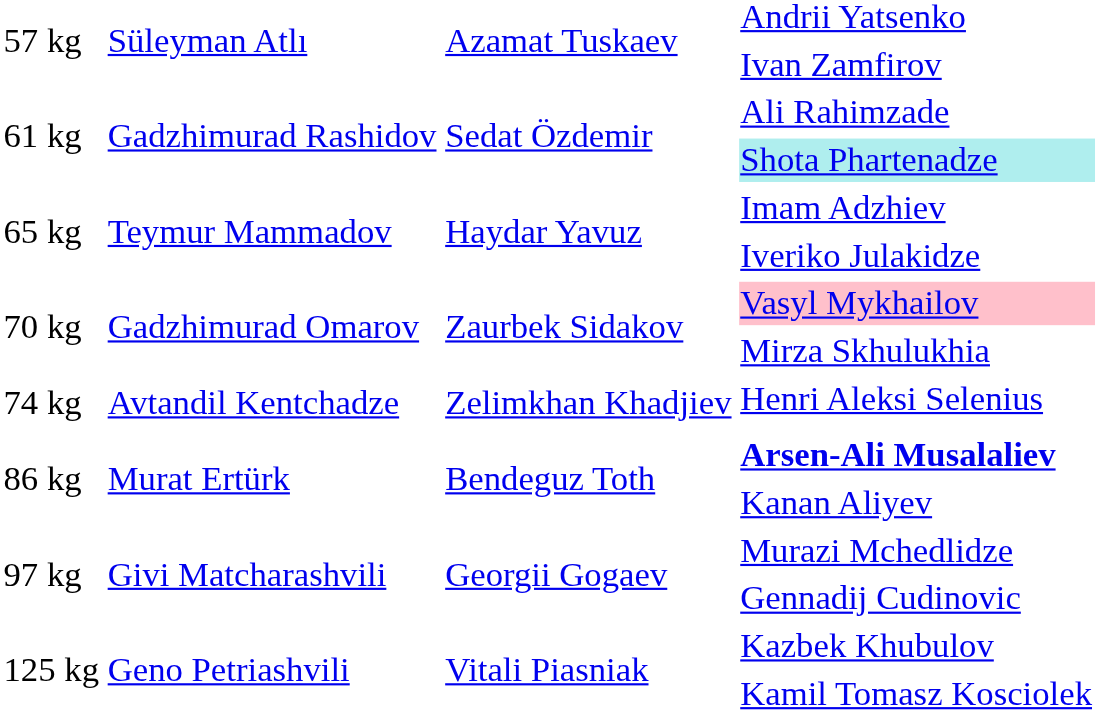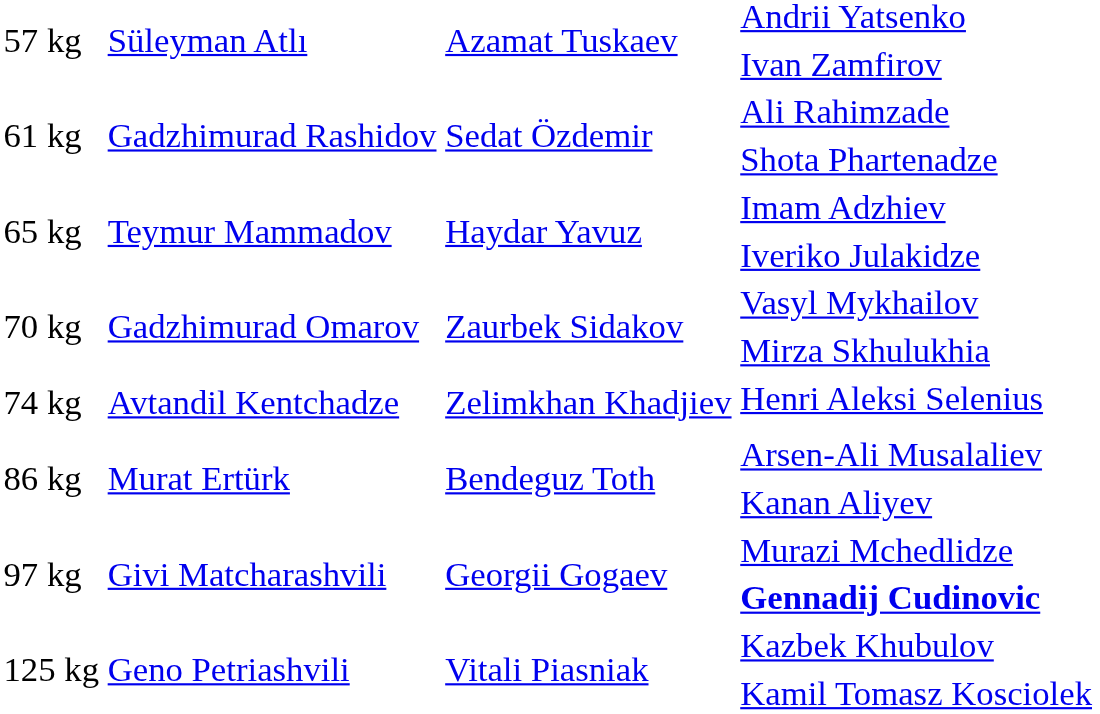(869, 159) paleturquoise background -> (869, 159) no background
(859, 302) pink background -> (859, 302) no background
(898, 454) bold -> (891, 454) normal
(881, 598) normal -> (890, 598) bold
